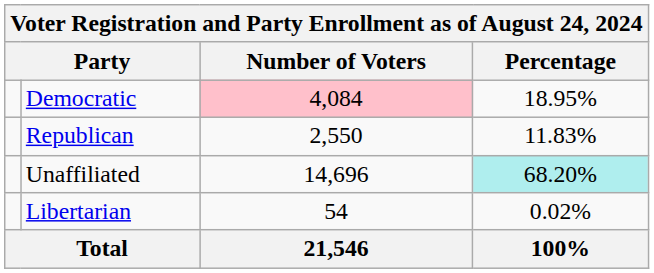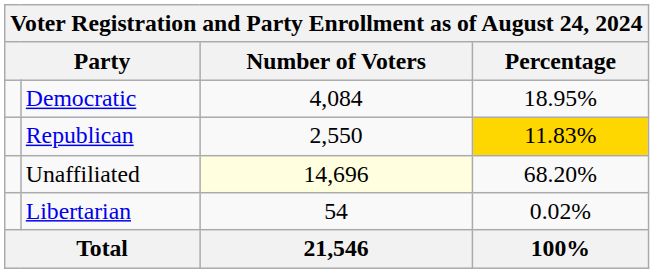(336, 98) pink background -> (336, 98) no background
(560, 135) no background -> (560, 135) gold background
(336, 173) no background -> (336, 173) lightyellow background
(560, 173) paleturquoise background -> (560, 173) no background
